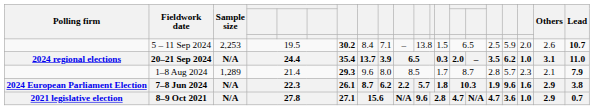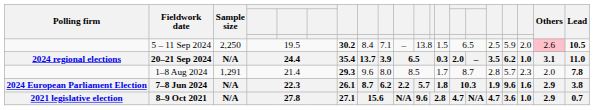(230, 46) 2,253 -> (230, 46) 2,250
(549, 46) no background -> (549, 46) pink background
(577, 46) 10.7 -> (577, 46) 10.5
(230, 72) 1,289 -> (230, 72) 1,291
(549, 72) 2.1 -> (549, 72) 2.0
(577, 72) 7.9 -> (577, 72) 7.8
